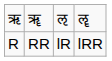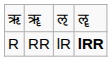(90, 44) normal -> (91, 44) bold
